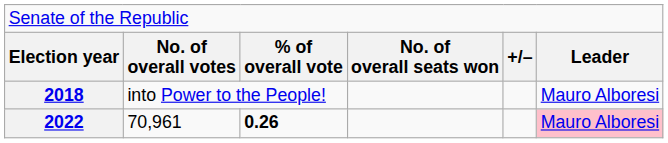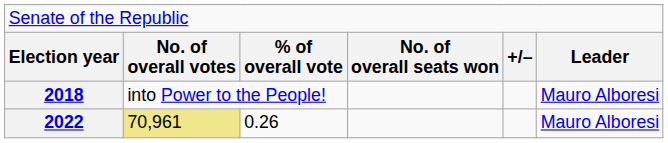(155, 123) no background -> (155, 123) khaki background
(261, 123) bold -> (261, 123) normal
(600, 123) pink background -> (600, 123) no background
